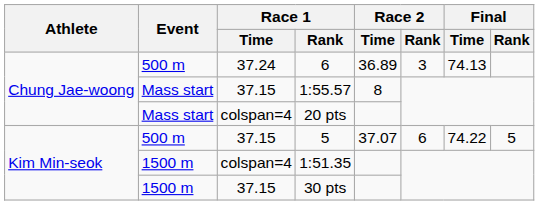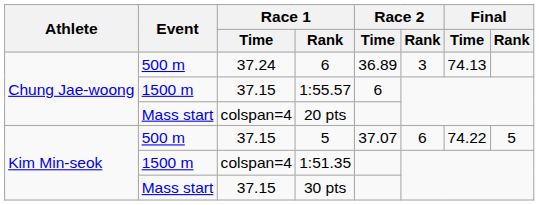(177, 90) Mass start -> (168, 90) 1500 m
(378, 90) 8 -> (378, 90) 6
(168, 188) 1500 m -> (177, 188) Mass start
